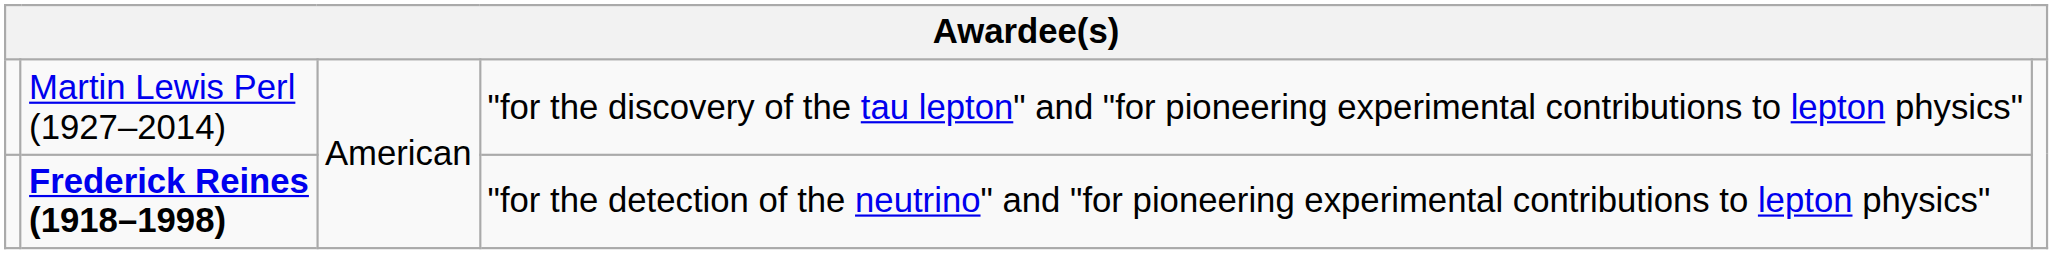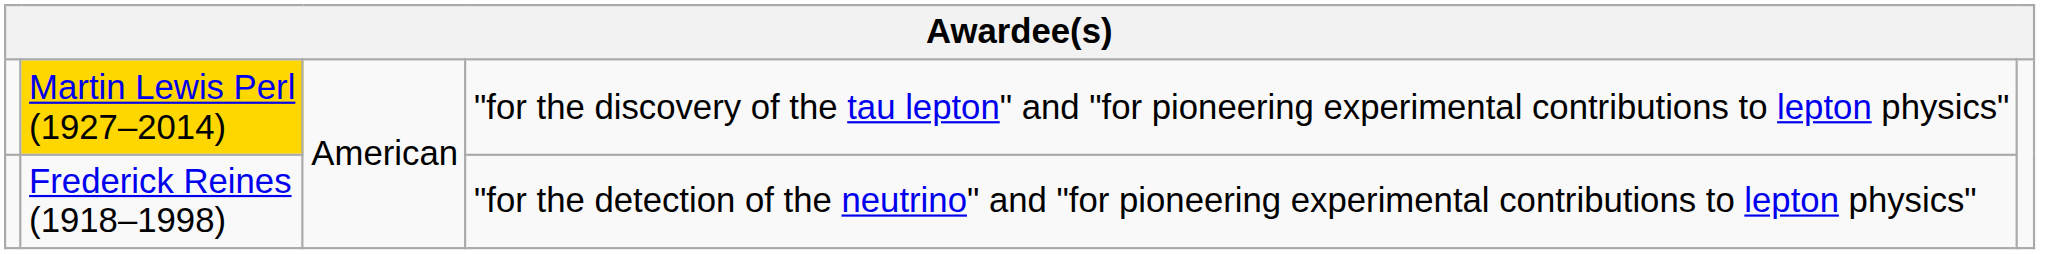(162, 106) no background -> (162, 106) gold background
(169, 200) bold -> (160, 200) normal
